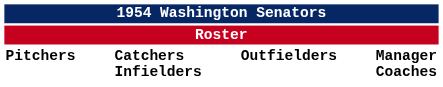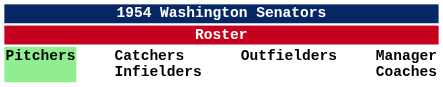(41, 56) no background -> (41, 56) lightgreen background
